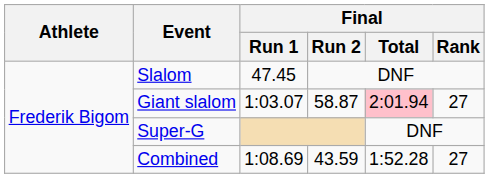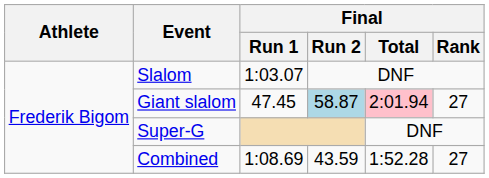(274, 74) 47.45 -> (274, 74) 1:03.07
(274, 103) 1:03.07 -> (274, 103) 47.45
(336, 103) no background -> (336, 103) lightblue background
